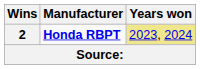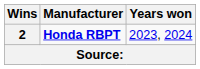(161, 34) khaki background -> (161, 34) no background
